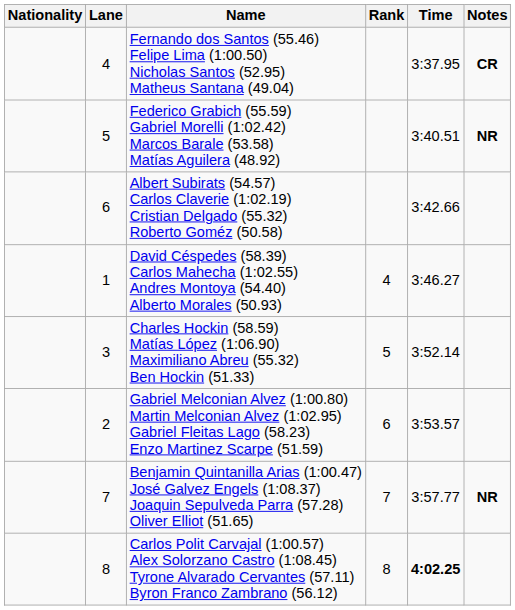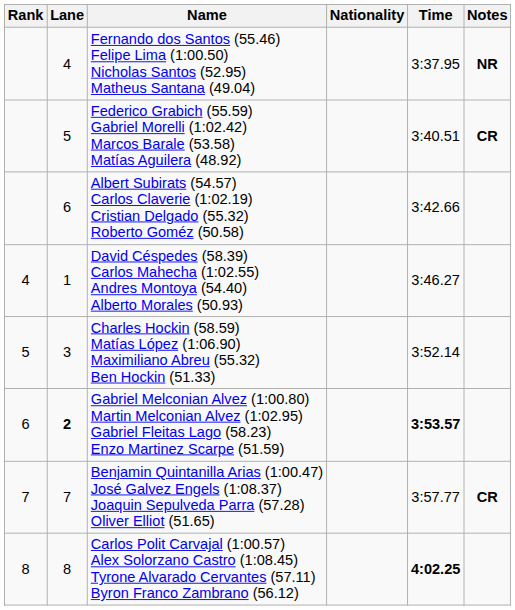columns swapped: (386, 16) <-> (45, 16)
(487, 63) CR -> (487, 63) NR
(487, 135) NR -> (487, 135) CR
(106, 424) normal -> (67, 424) bold
(436, 424) normal -> (436, 424) bold
(487, 497) NR -> (487, 497) CR
